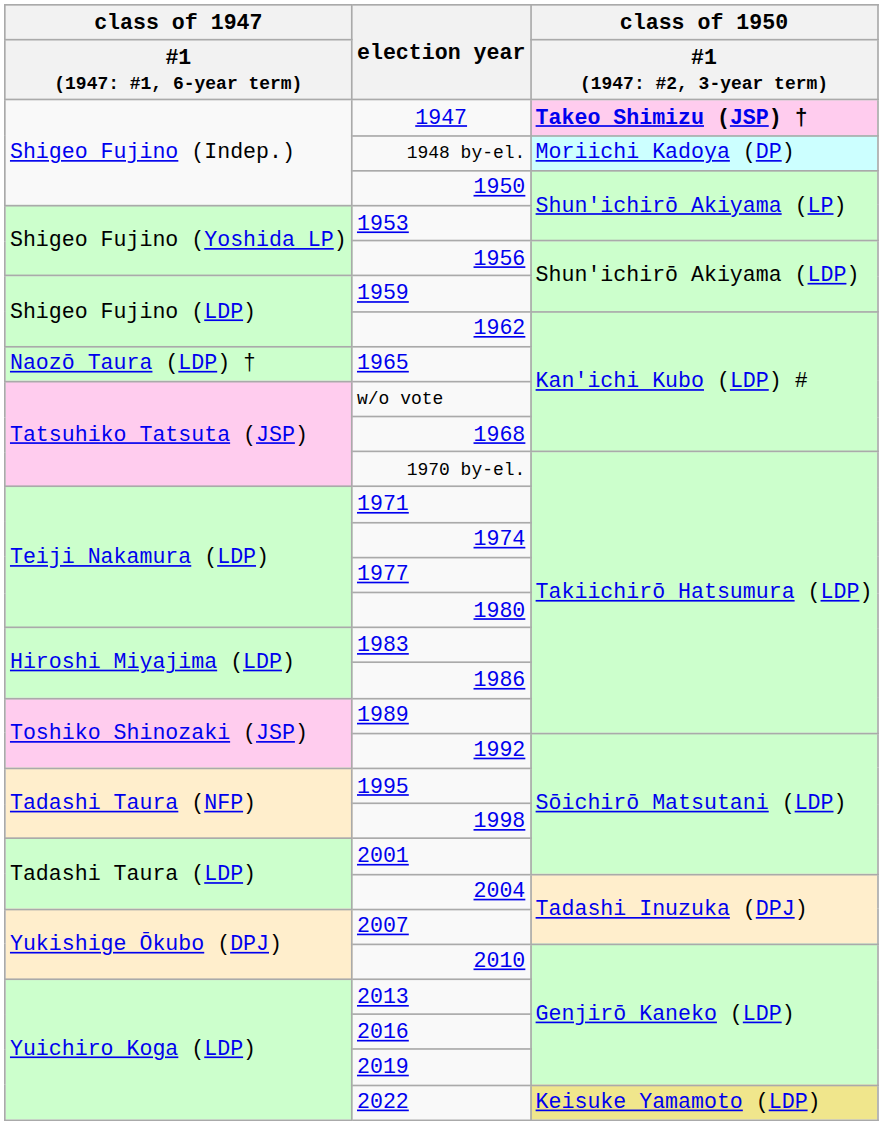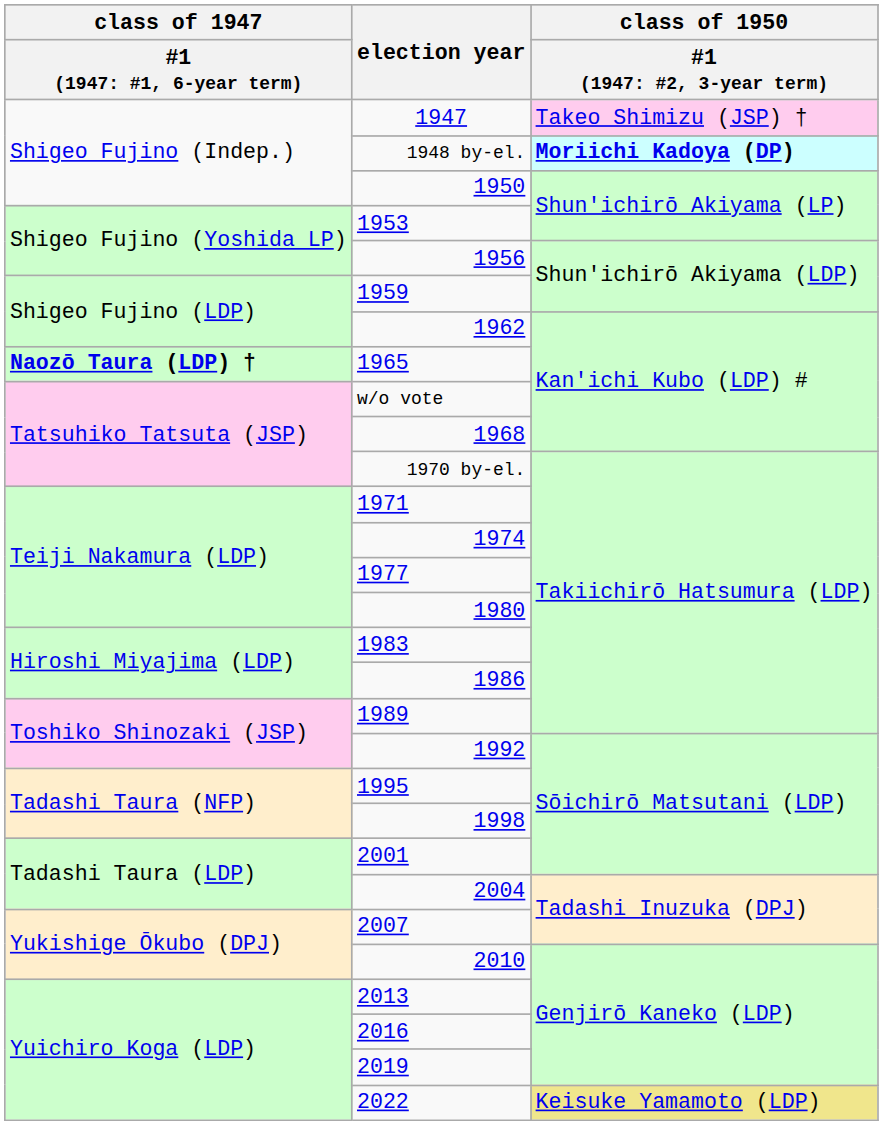(672, 118) bold -> (672, 118) normal
(665, 153) normal -> (665, 153) bold
(133, 364) normal -> (133, 364) bold
